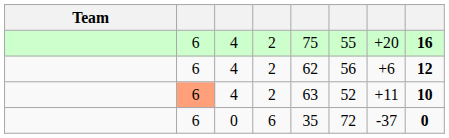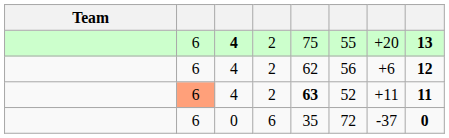(234, 43) normal -> (234, 43) bold
(425, 43) 16 -> (425, 43) 13
(310, 95) normal -> (310, 95) bold
(425, 95) 10 -> (425, 95) 11
